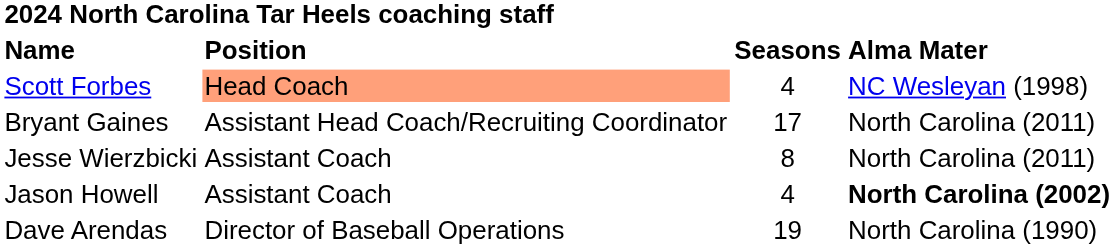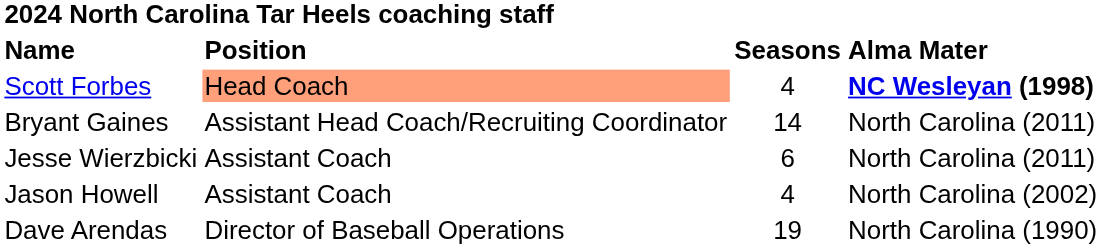(968, 86) normal -> (971, 86) bold
(788, 122) 17 -> (788, 122) 14
(788, 158) 8 -> (788, 158) 6
(979, 194) bold -> (973, 194) normal
